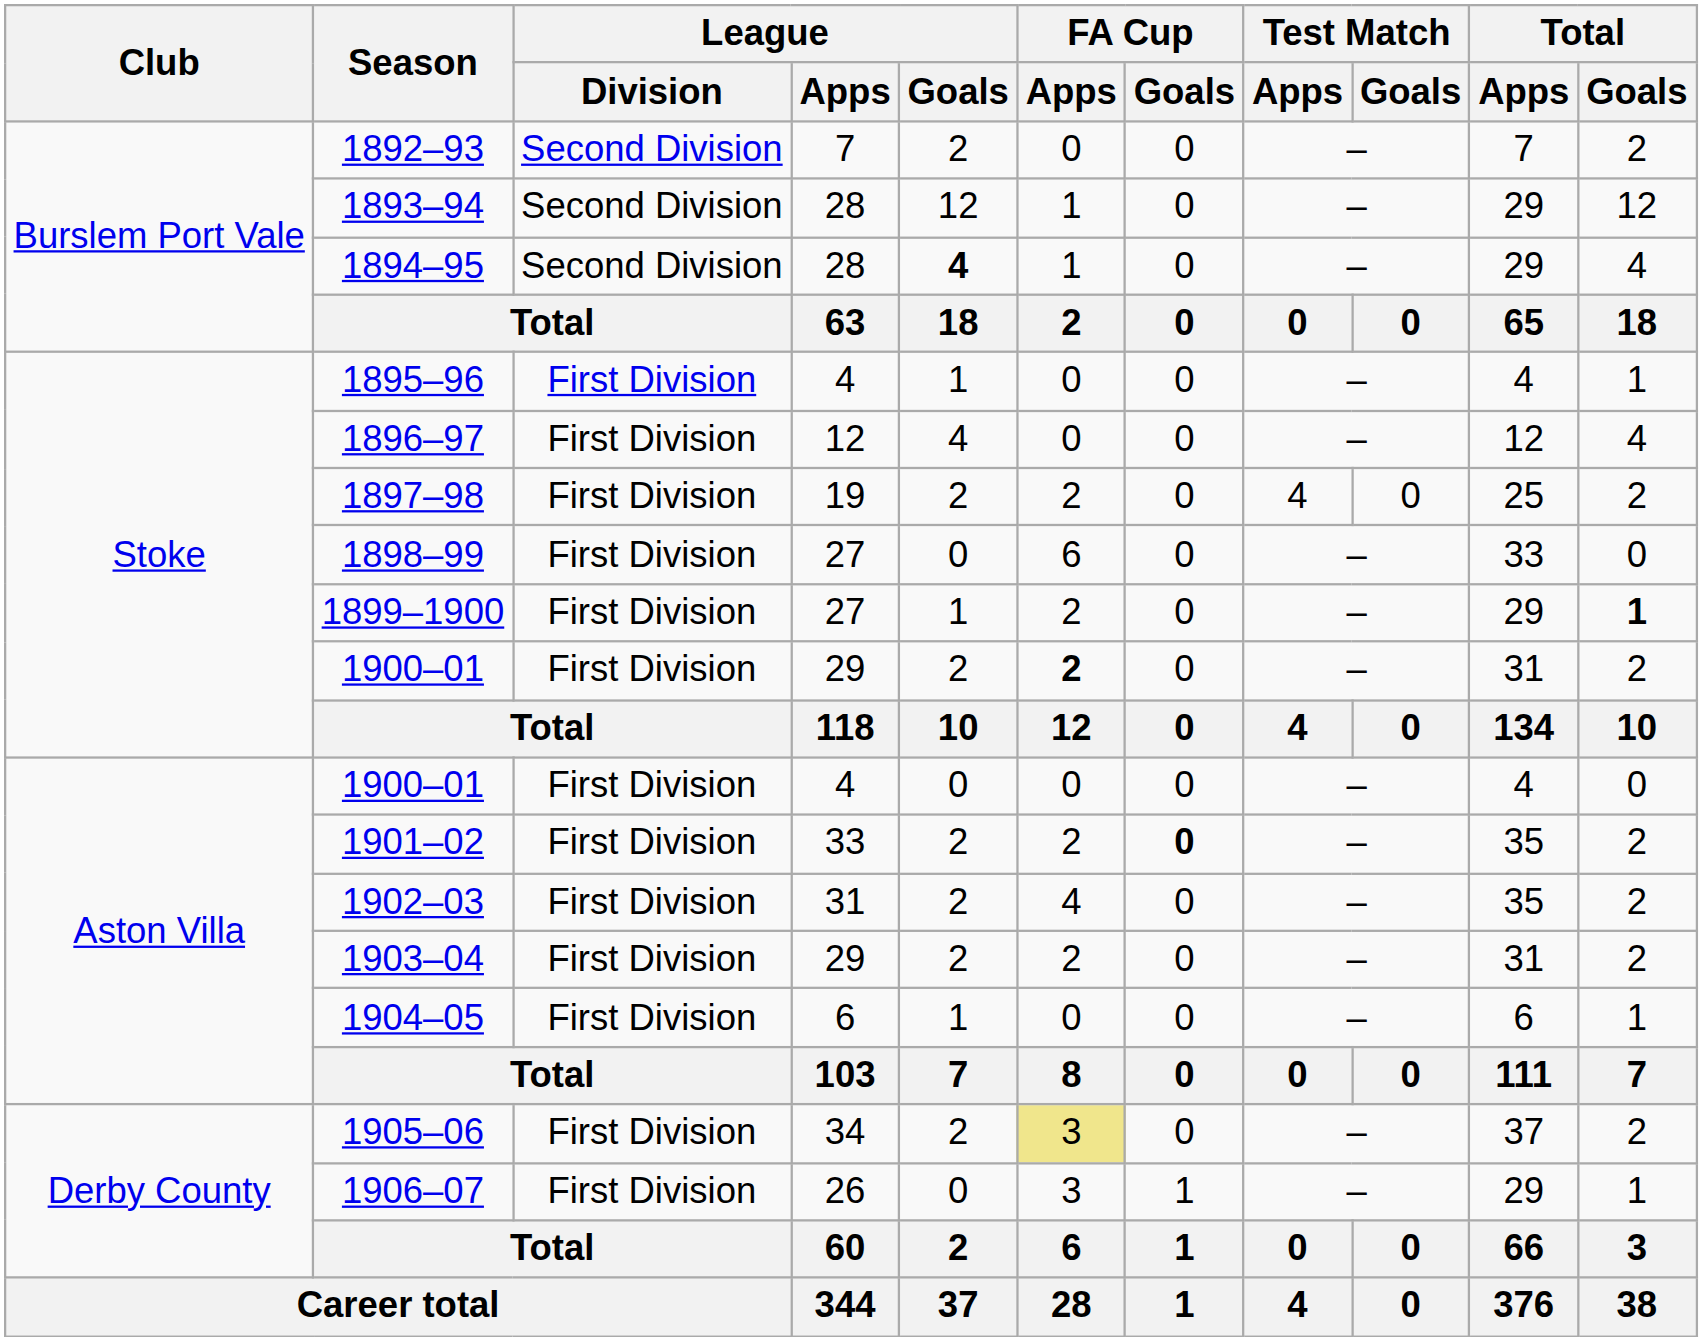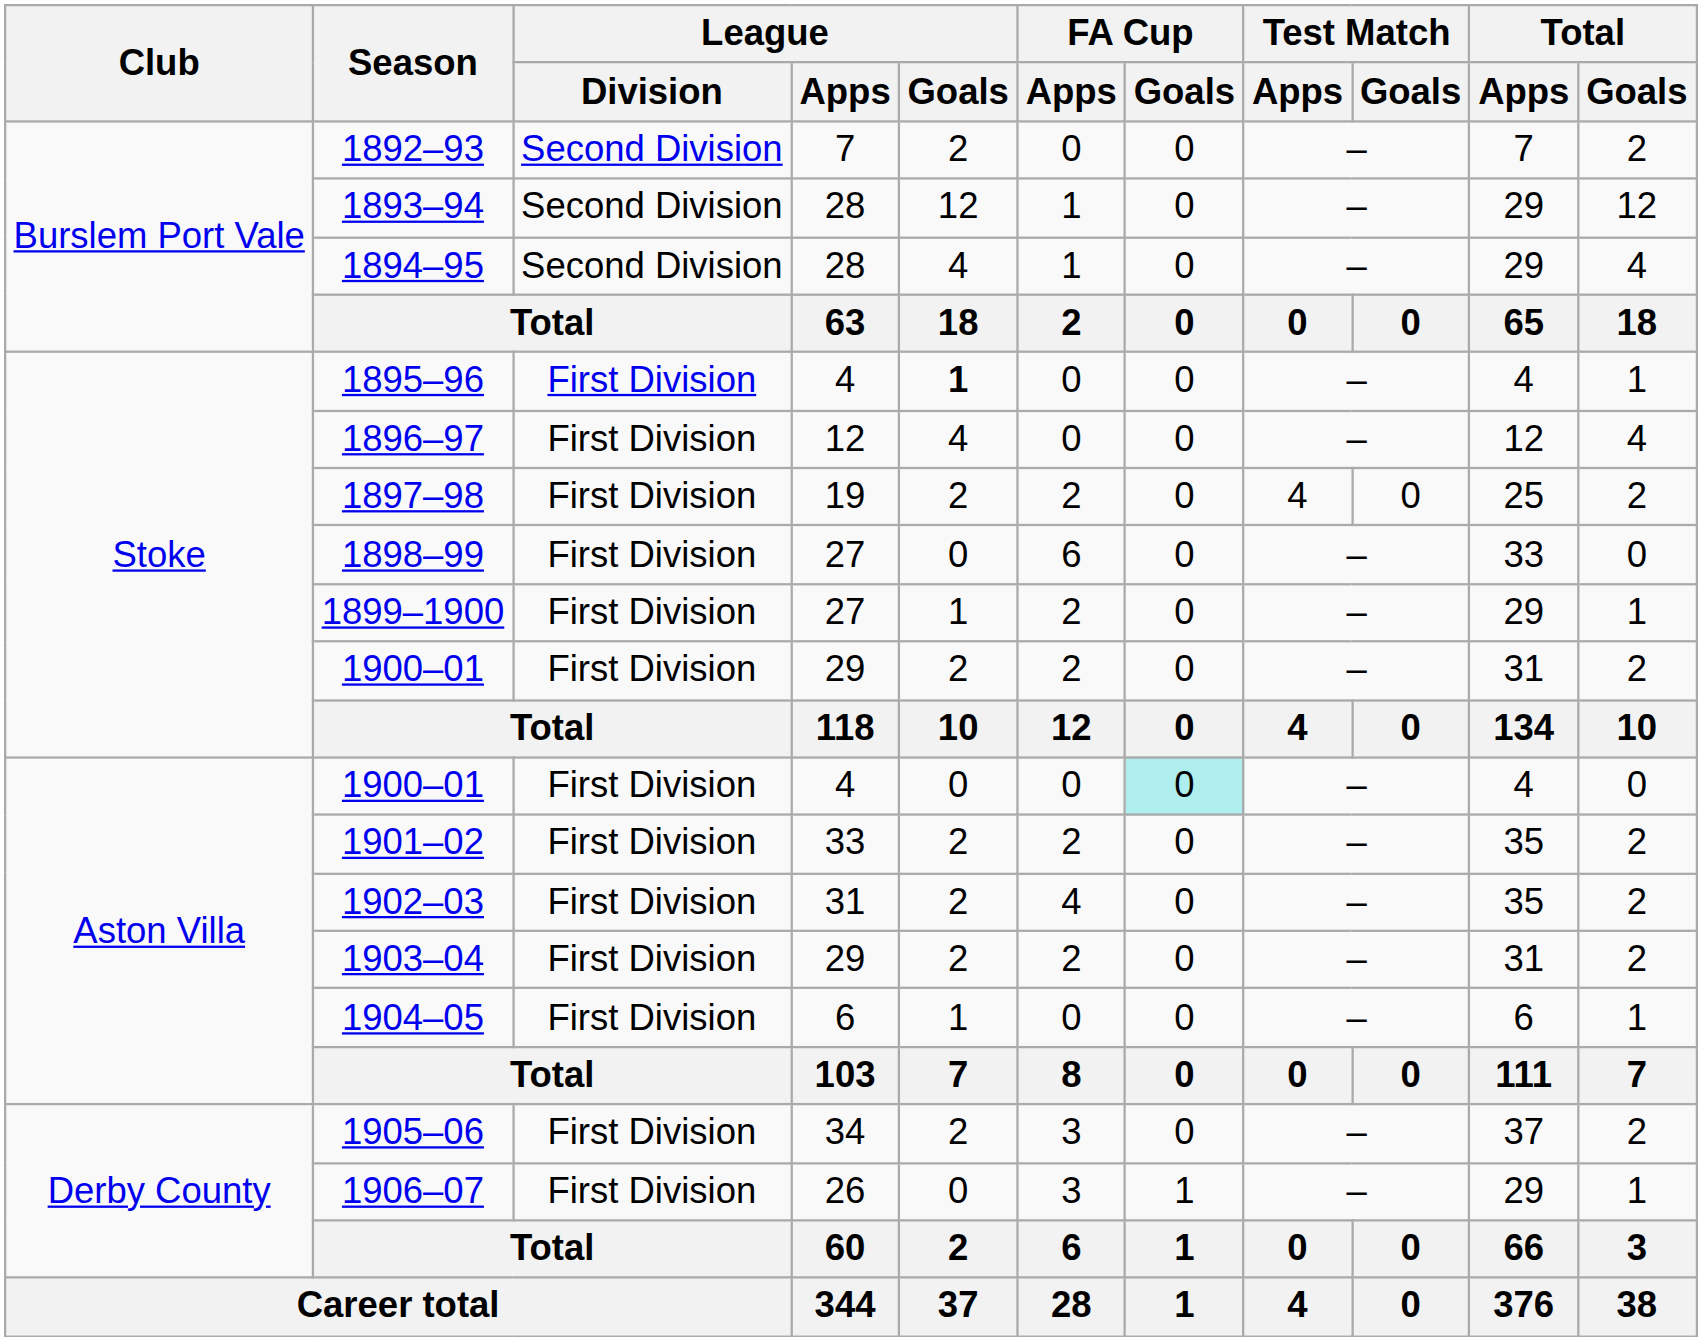(958, 264) bold -> (958, 264) normal
(958, 380) normal -> (958, 380) bold
(1637, 611) bold -> (1637, 611) normal
(1071, 669) bold -> (1071, 669) normal
(1184, 785) no background -> (1184, 785) paleturquoise background
(1184, 843) bold -> (1184, 843) normal
(1071, 1132) khaki background -> (1071, 1132) no background
